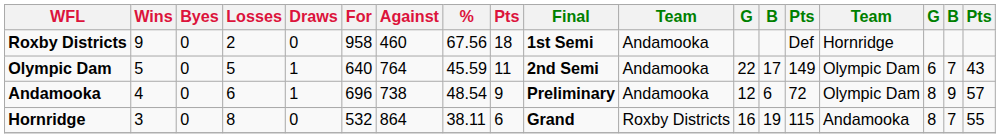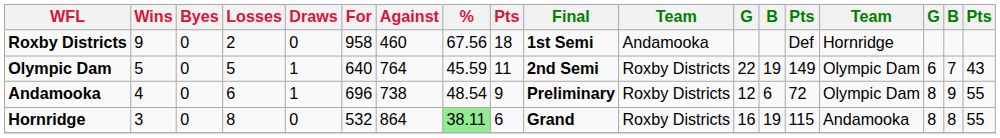(666, 68) Andamooka -> (676, 68) Roxby Districts
(772, 68) 17 -> (772, 68) 19
(666, 94) Andamooka -> (676, 94) Roxby Districts
(975, 94) 57 -> (975, 94) 55
(466, 119) no background -> (466, 119) lightgreen background
(952, 119) 7 -> (952, 119) 8
